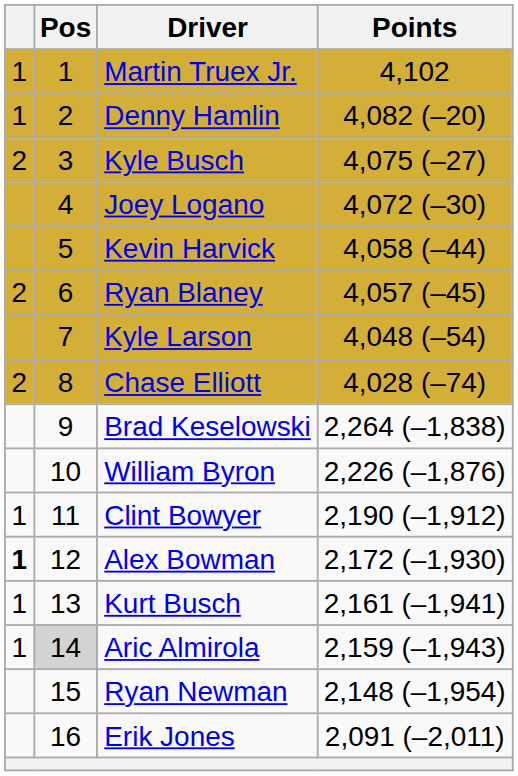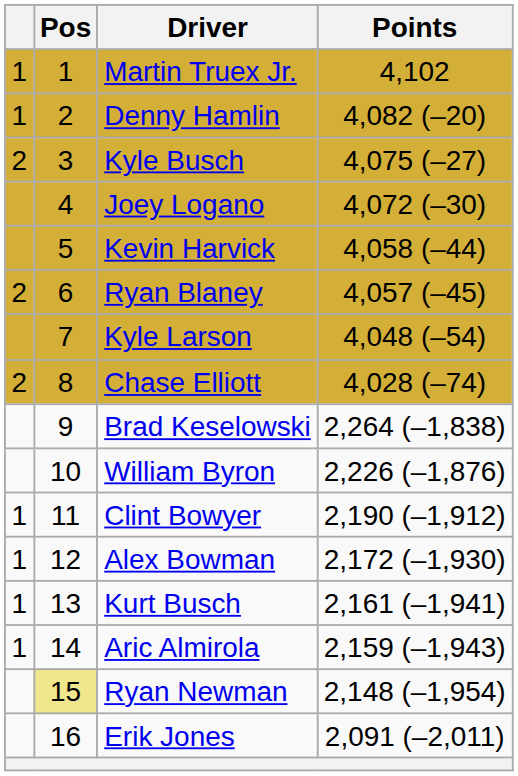(19, 559) bold -> (19, 559) normal
(66, 647) lightgrey background -> (66, 647) no background
(66, 691) no background -> (66, 691) khaki background
